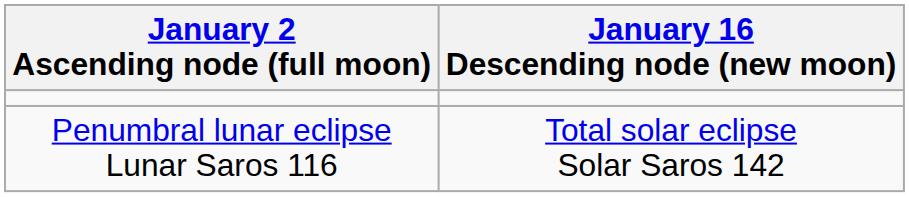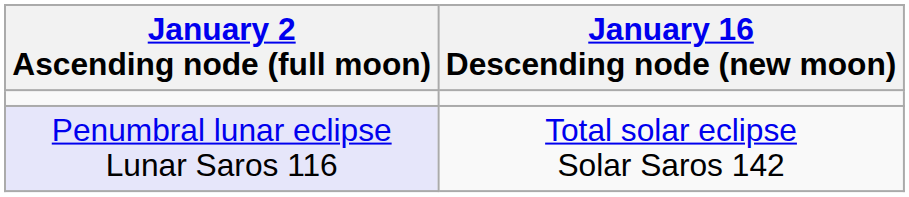(222, 147) no background -> (222, 147) lavender background
